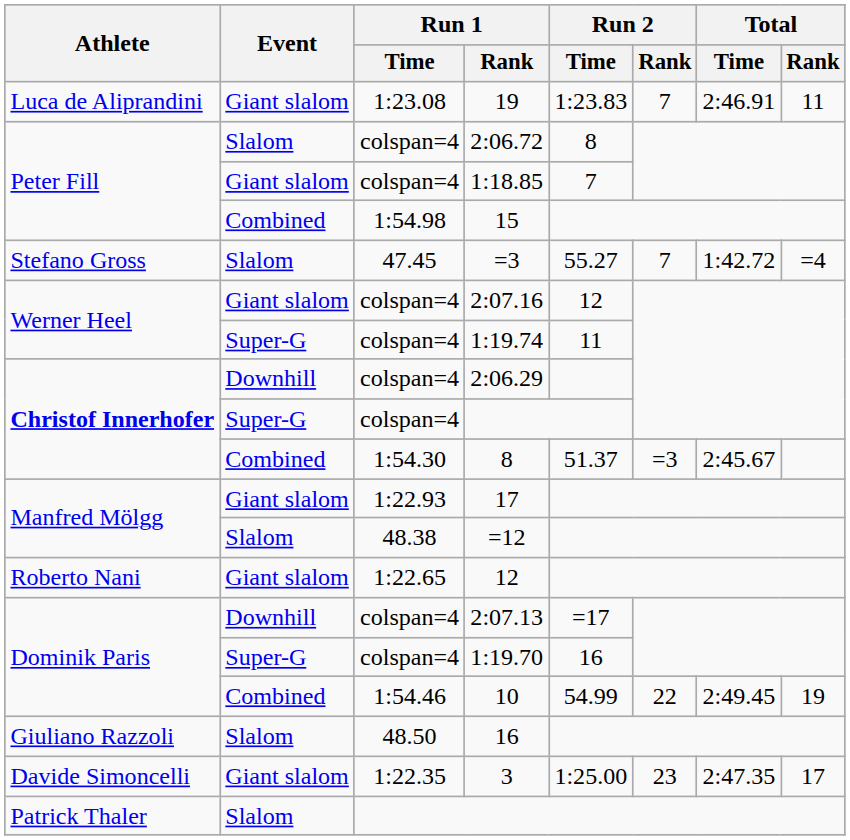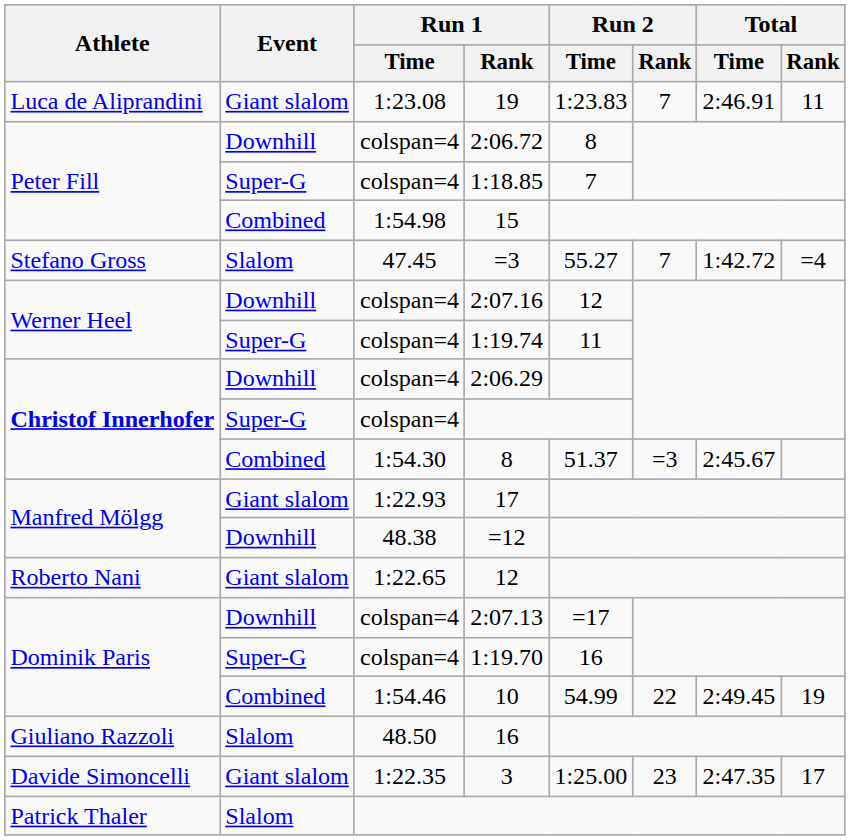(259, 141) Slalom -> (271, 141) Downhill
(287, 181) Giant slalom -> (266, 181) Super-G
(287, 300) Giant slalom -> (271, 300) Downhill
(259, 538) Slalom -> (271, 538) Downhill
